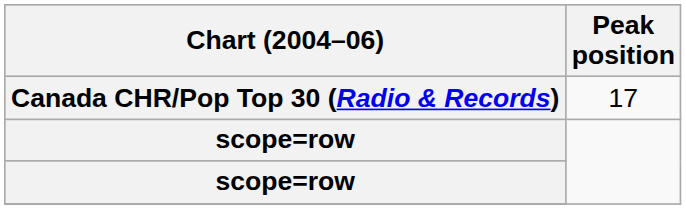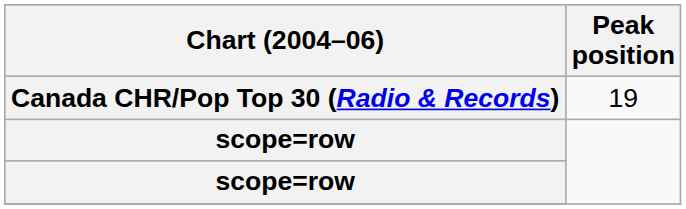(623, 97) 17 -> (623, 97) 19
